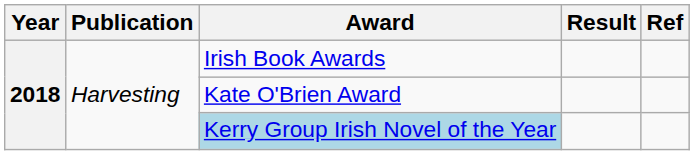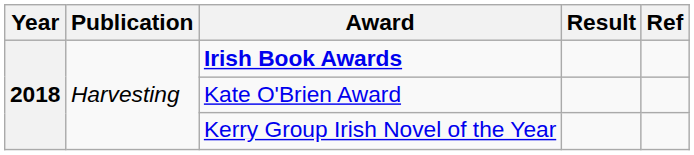(295, 58) normal -> (303, 58) bold
(380, 130) lightblue background -> (380, 130) no background
